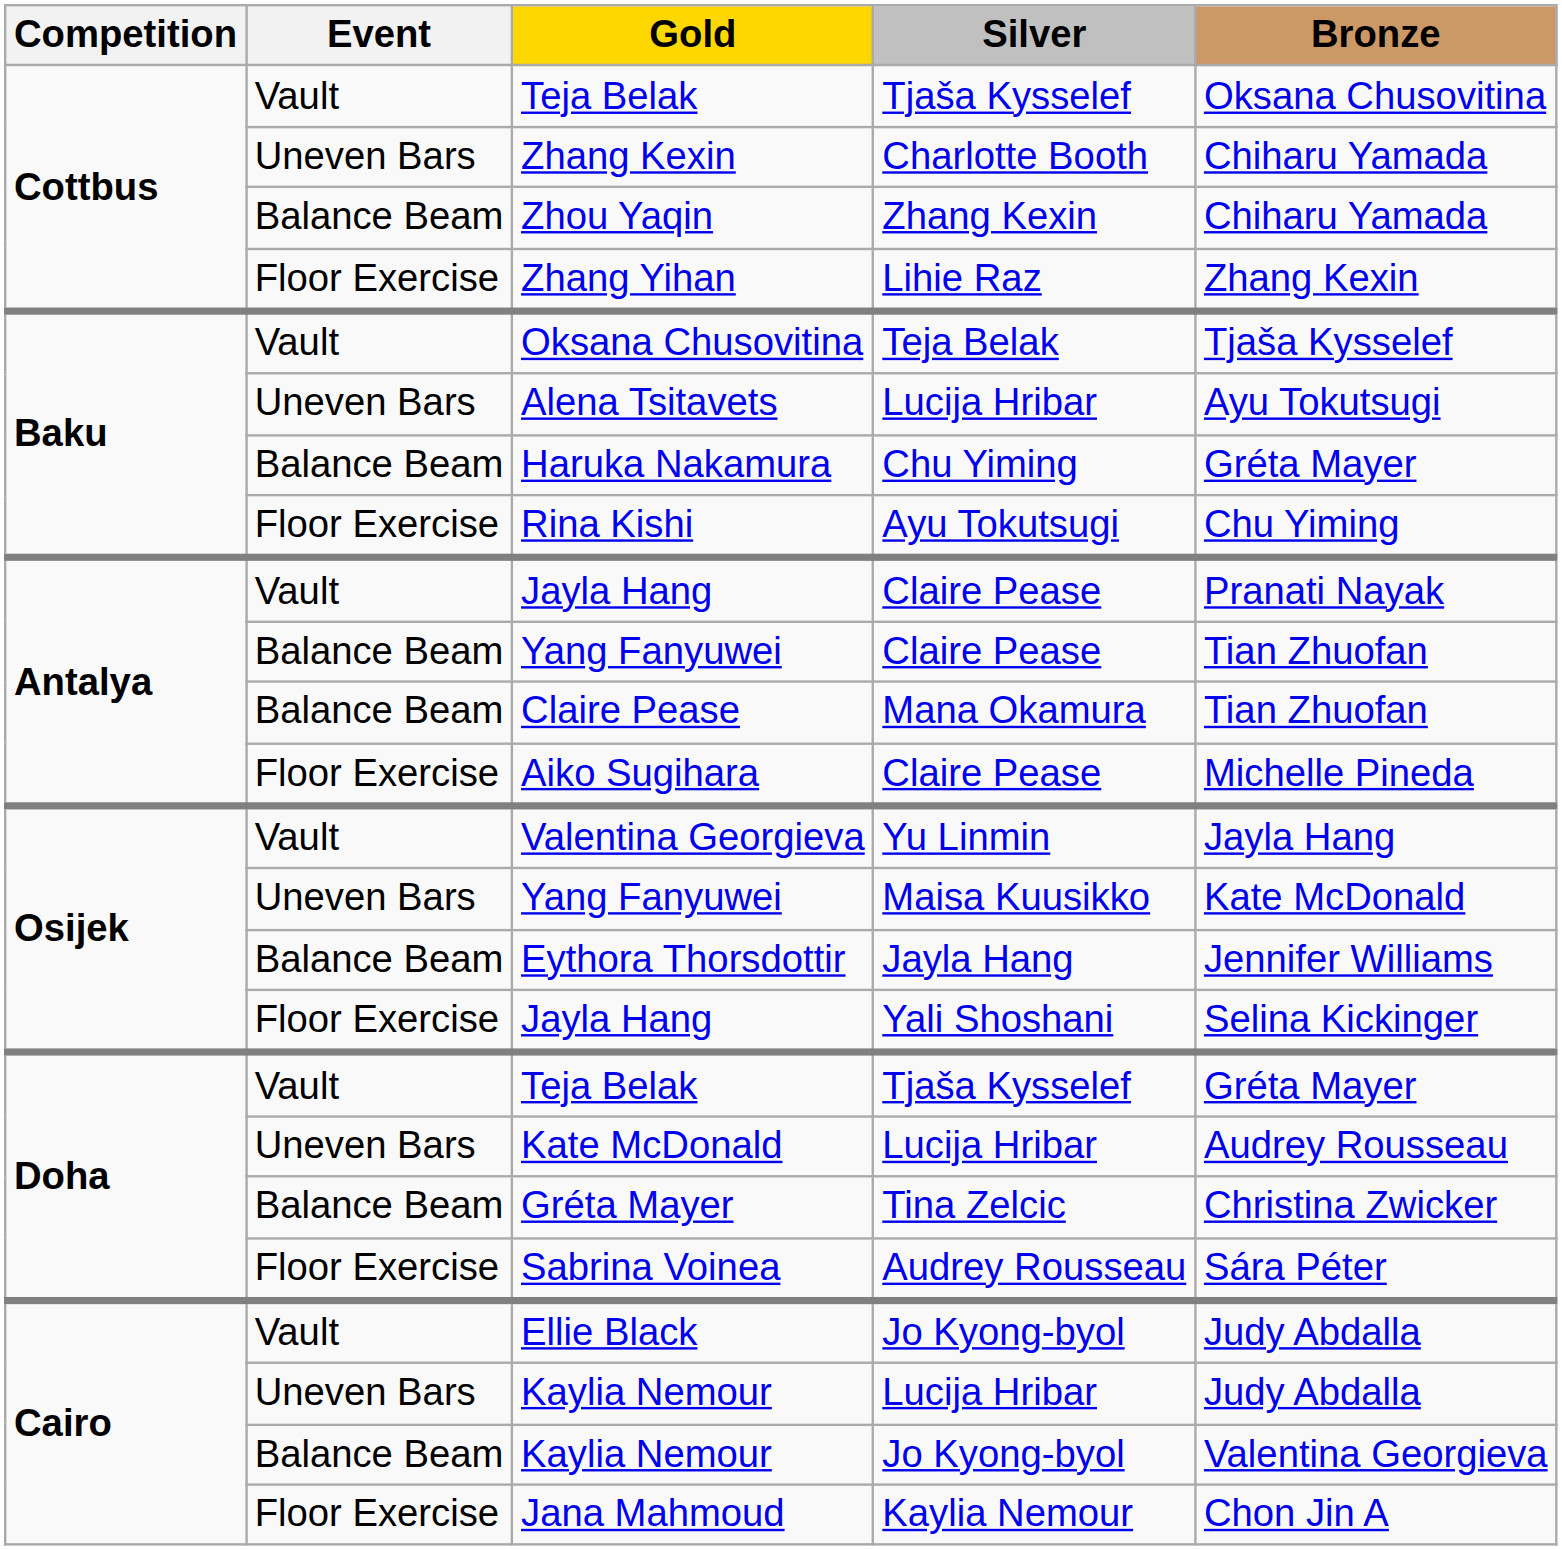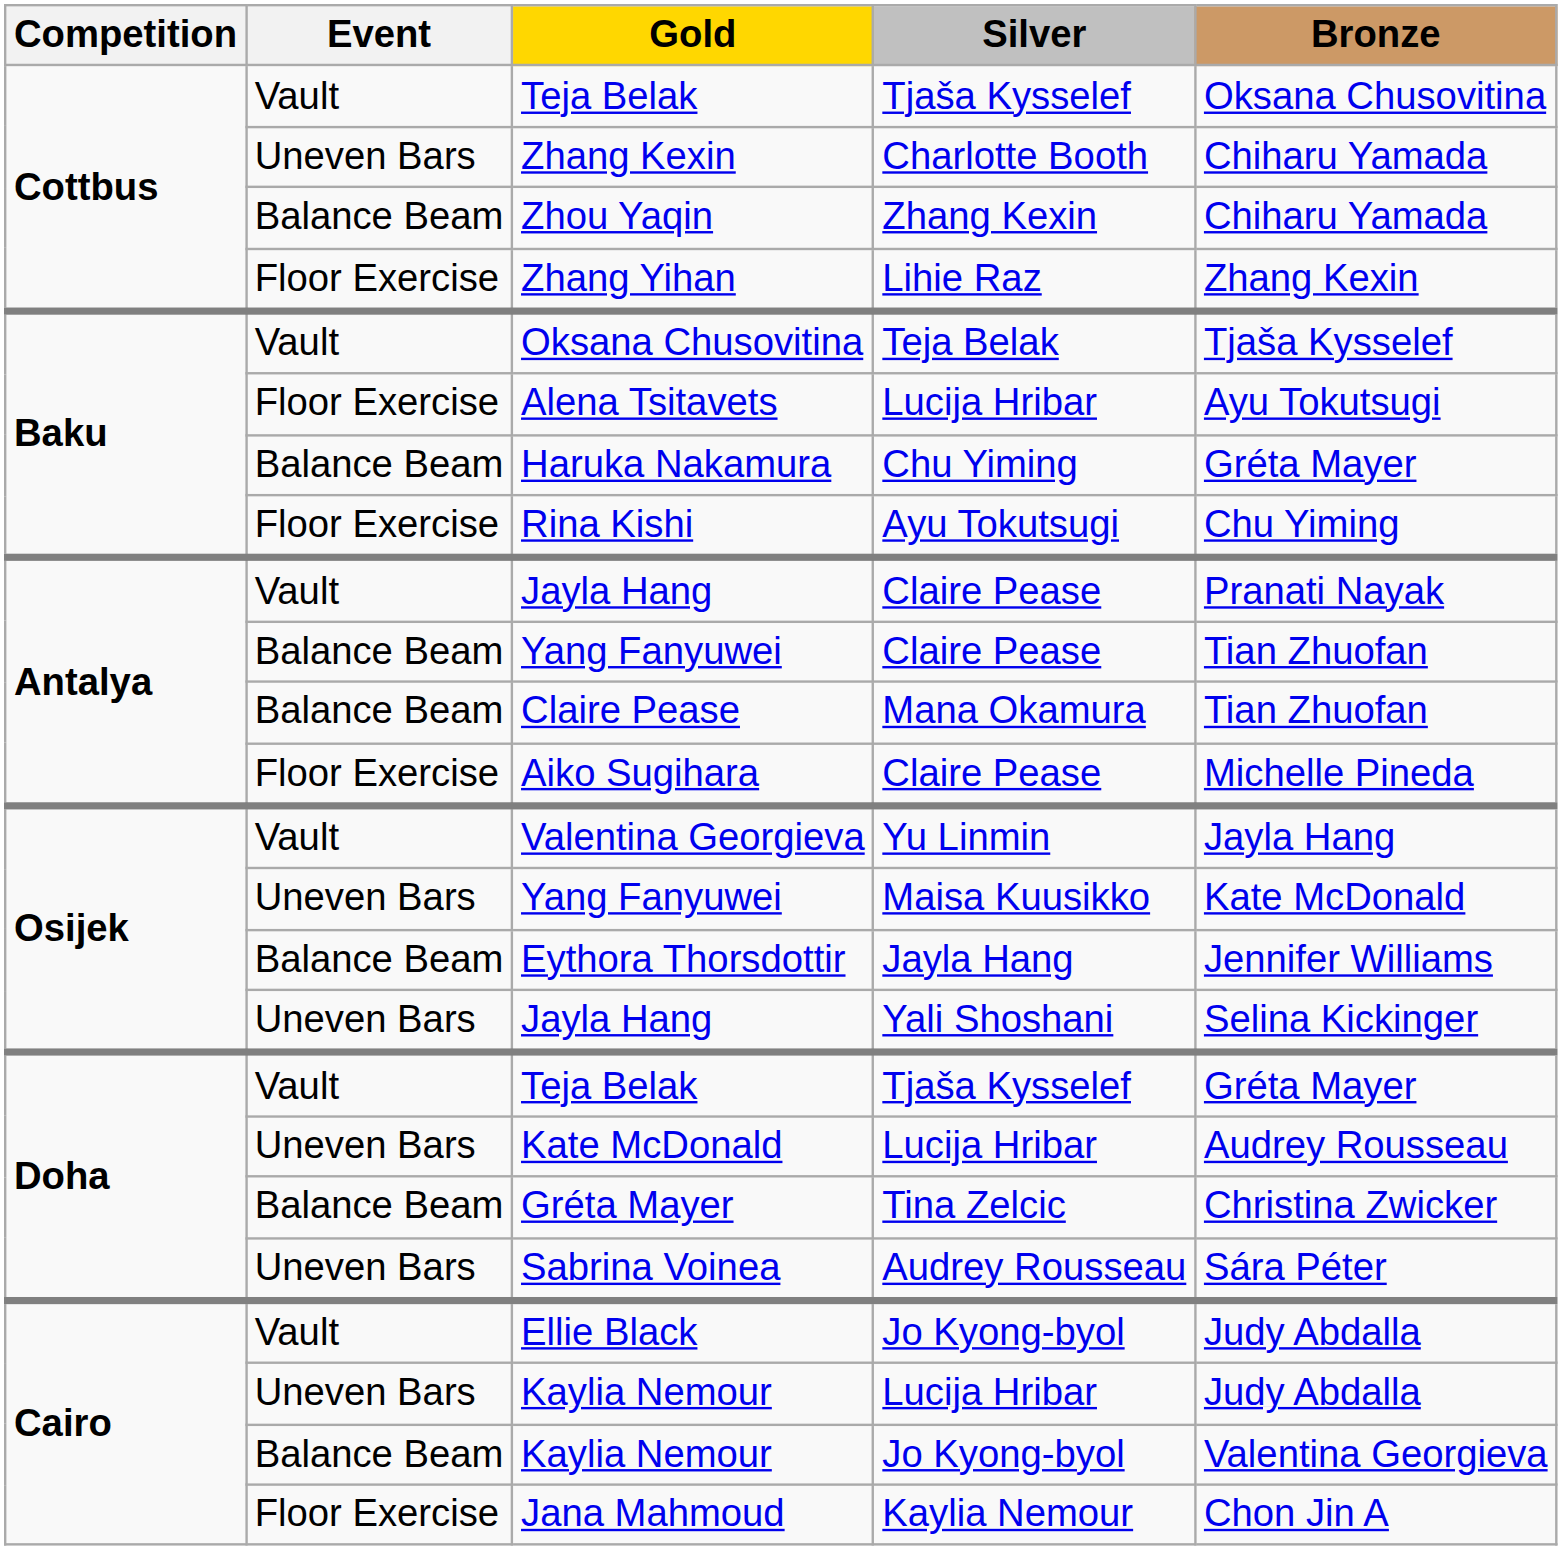(365, 403) Uneven Bars -> (377, 403) Floor Exercise
(377, 1019) Floor Exercise -> (365, 1019) Uneven Bars
(377, 1266) Floor Exercise -> (365, 1266) Uneven Bars
